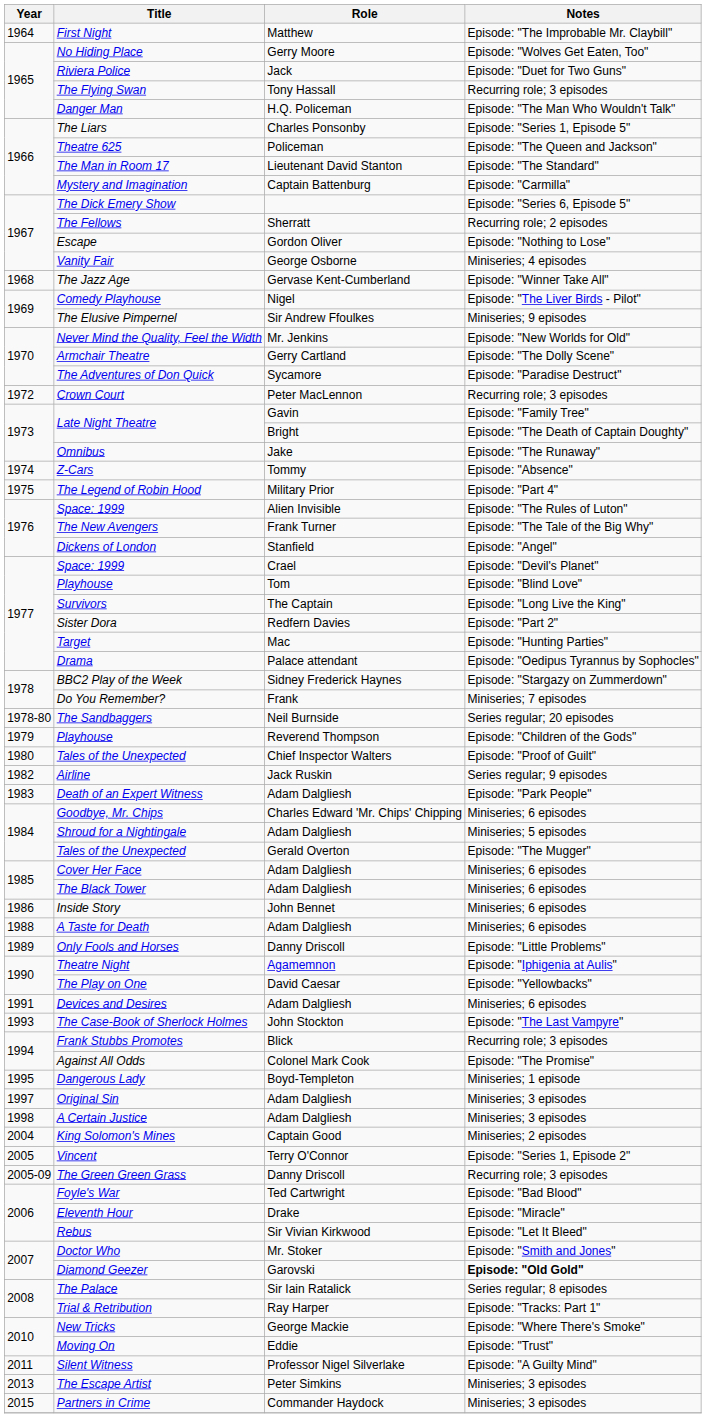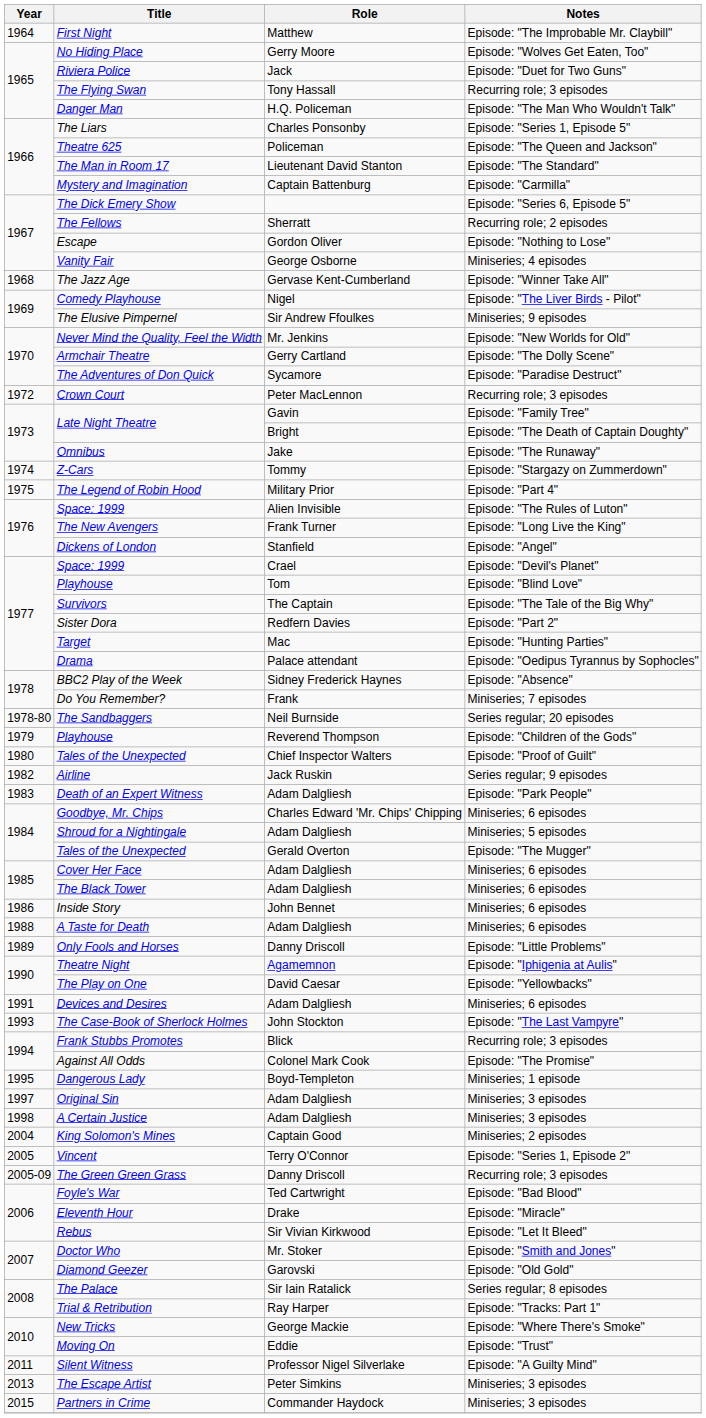(520, 470) Episode: "Absence" -> (567, 470) Episode: "Stargazy on Zummerdown"
(560, 527) Episode: "The Tale of the Big Why" -> (547, 527) Episode: "Long Live the King"
(547, 603) Episode: "Long Live the King" -> (560, 603) Episode: "The Tale of the Big Why"
(567, 680) Episode: "Stargazy on Zummerdown" -> (520, 680) Episode: "Absence"
(526, 1270) bold -> (520, 1270) normal
